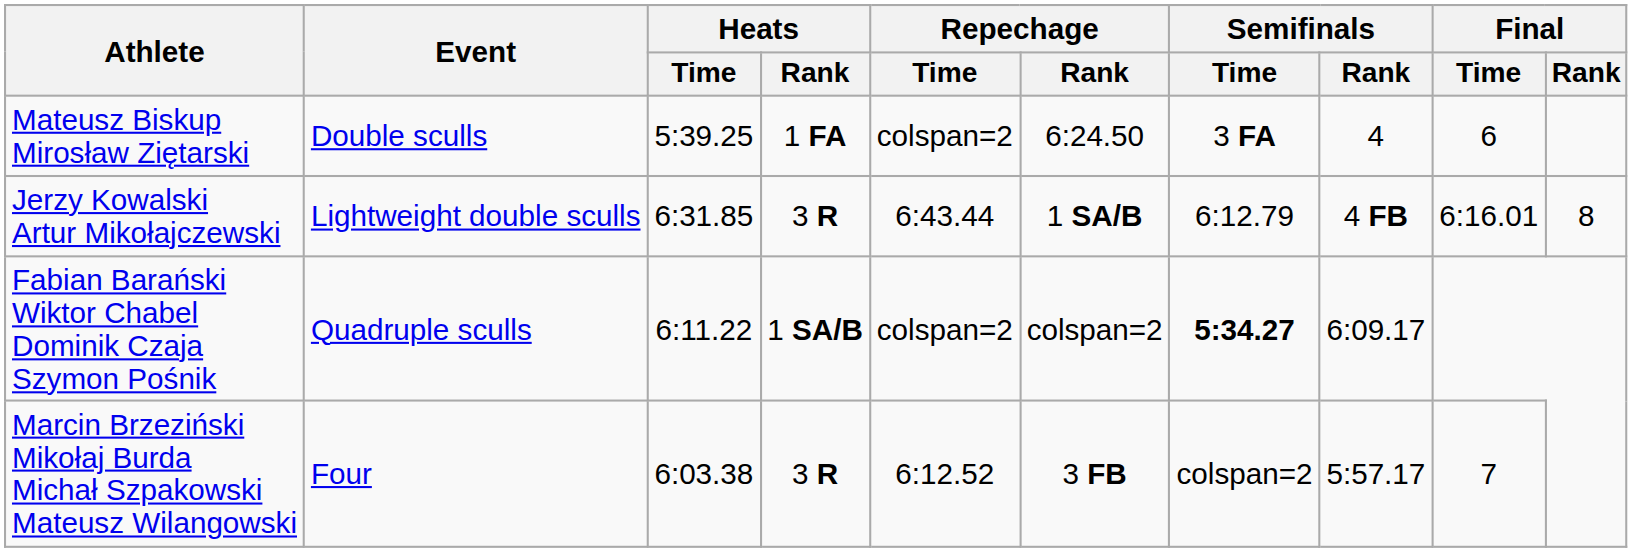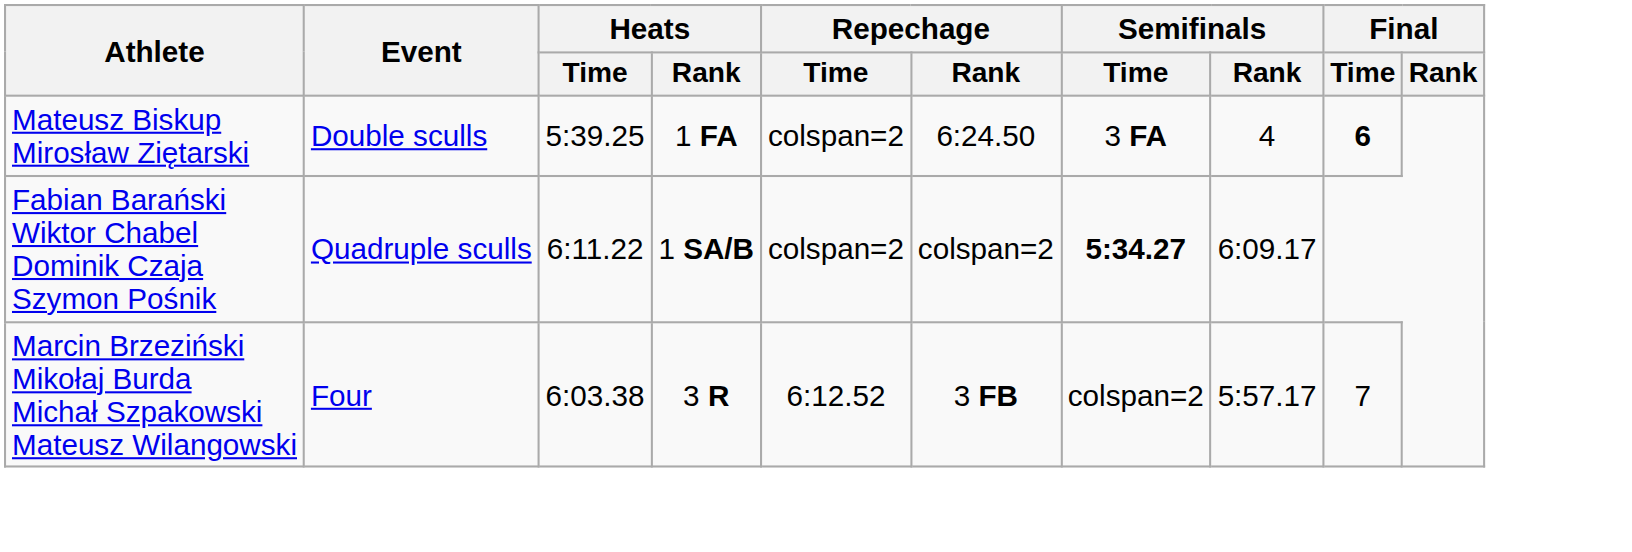(1489, 136) normal -> (1363, 136) bold
- row: (146, 216)
